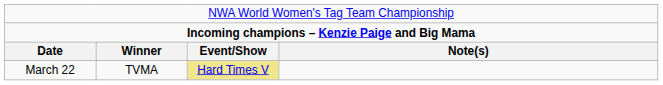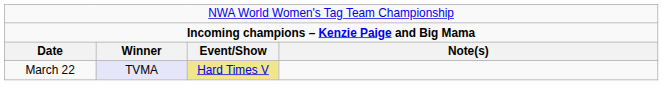(142, 70) no background -> (142, 70) lavender background
